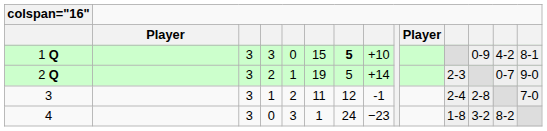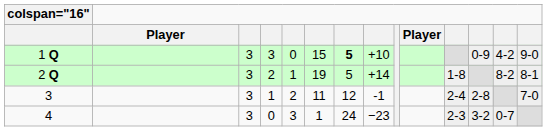(529, 55) 8-1 -> (529, 55) 9-0
(456, 75) 2-3 -> (456, 75) 1-8
(505, 75) 0-7 -> (505, 75) 8-2
(529, 75) 9-0 -> (529, 75) 8-1
(456, 116) 1-8 -> (456, 116) 2-3
(505, 116) 8-2 -> (505, 116) 0-7
